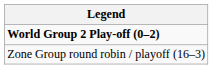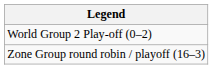(83, 34) bold -> (80, 34) normal
